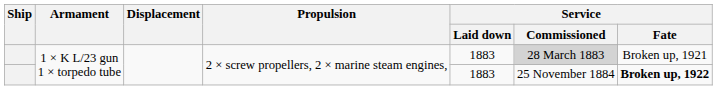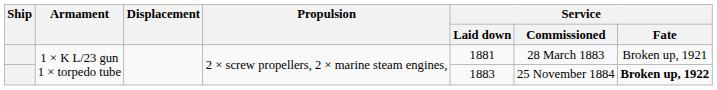(482, 54) 1883 -> (482, 54) 1881
(566, 54) lightgrey background -> (566, 54) no background
